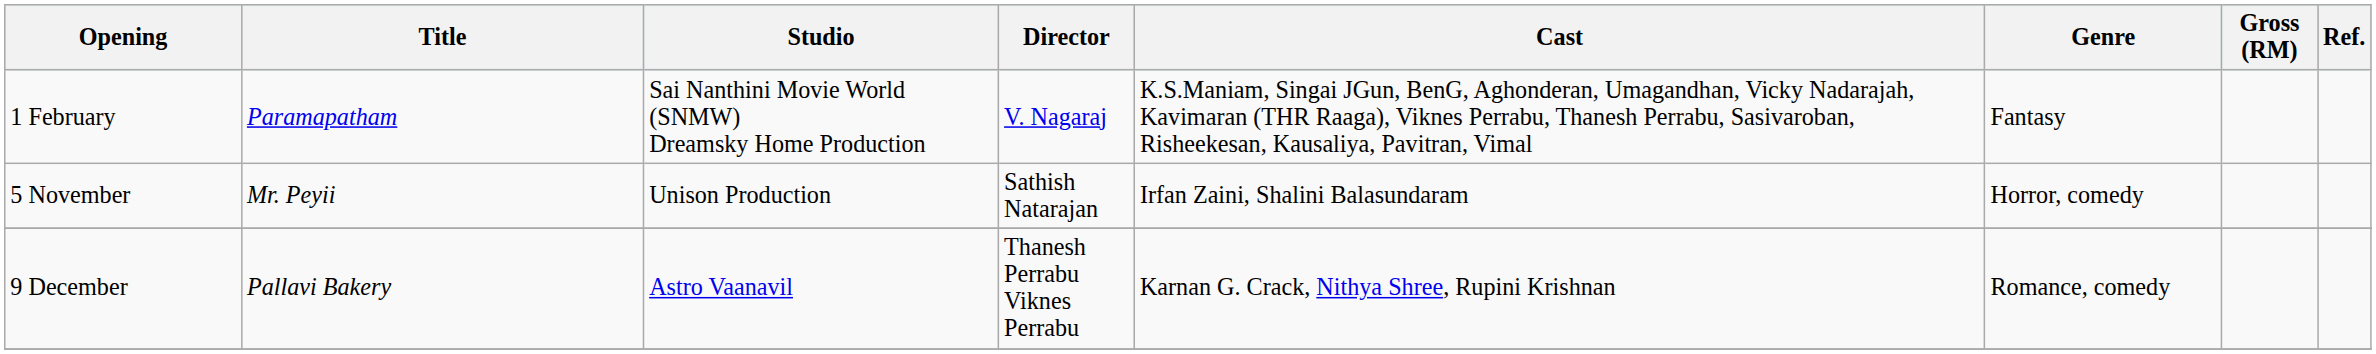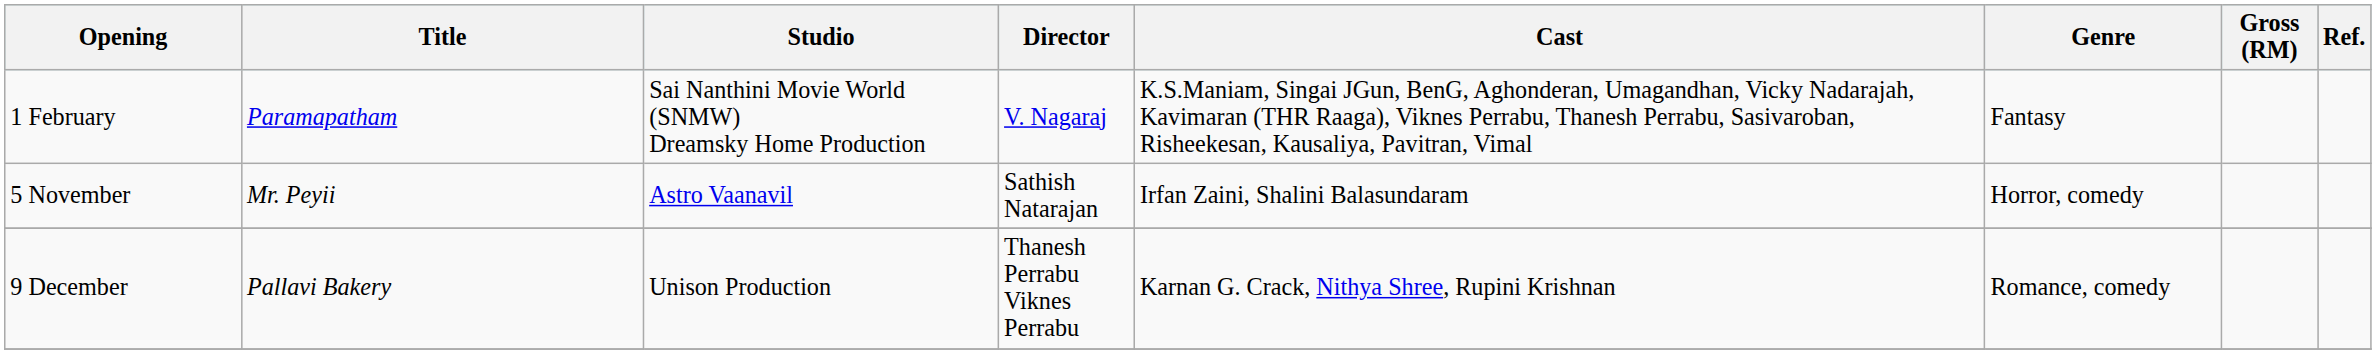(740, 195) Unison Production -> (721, 195) Astro Vaanavil
(721, 288) Astro Vaanavil -> (740, 288) Unison Production
